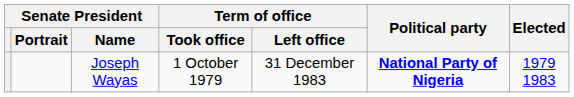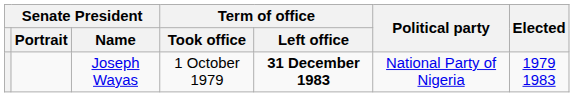(309, 71) normal -> (314, 71) bold
(438, 71) bold -> (441, 71) normal
